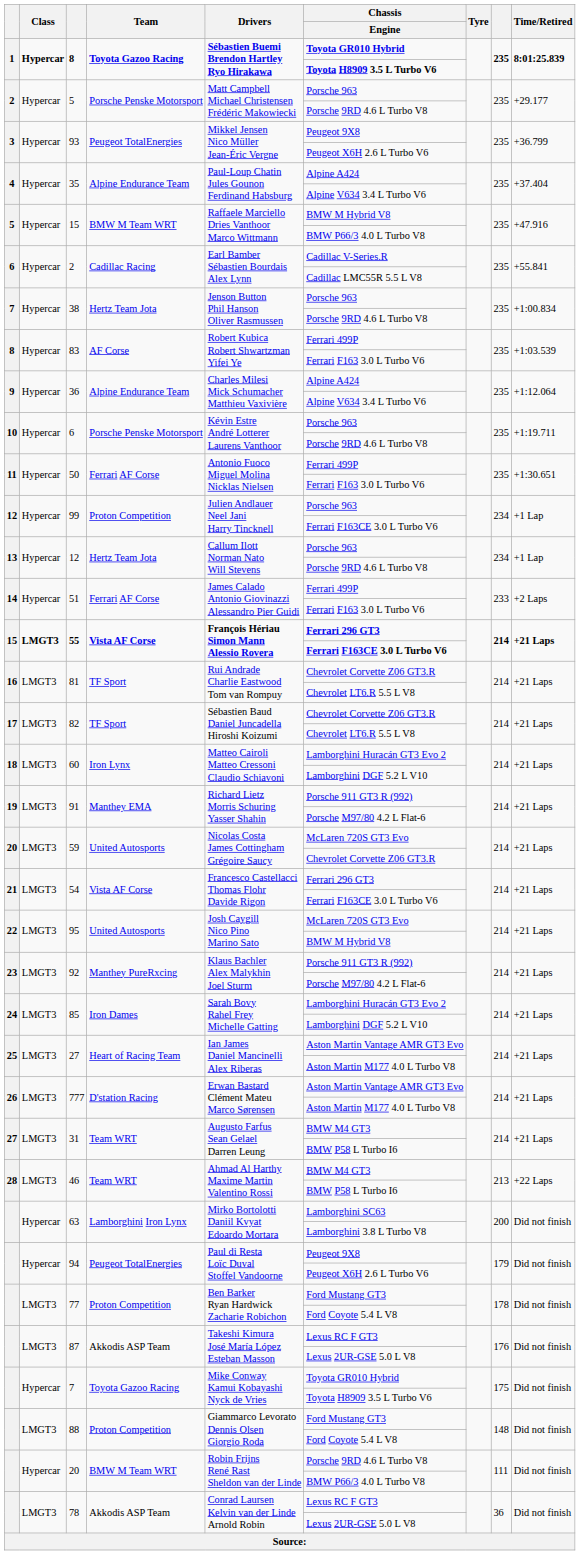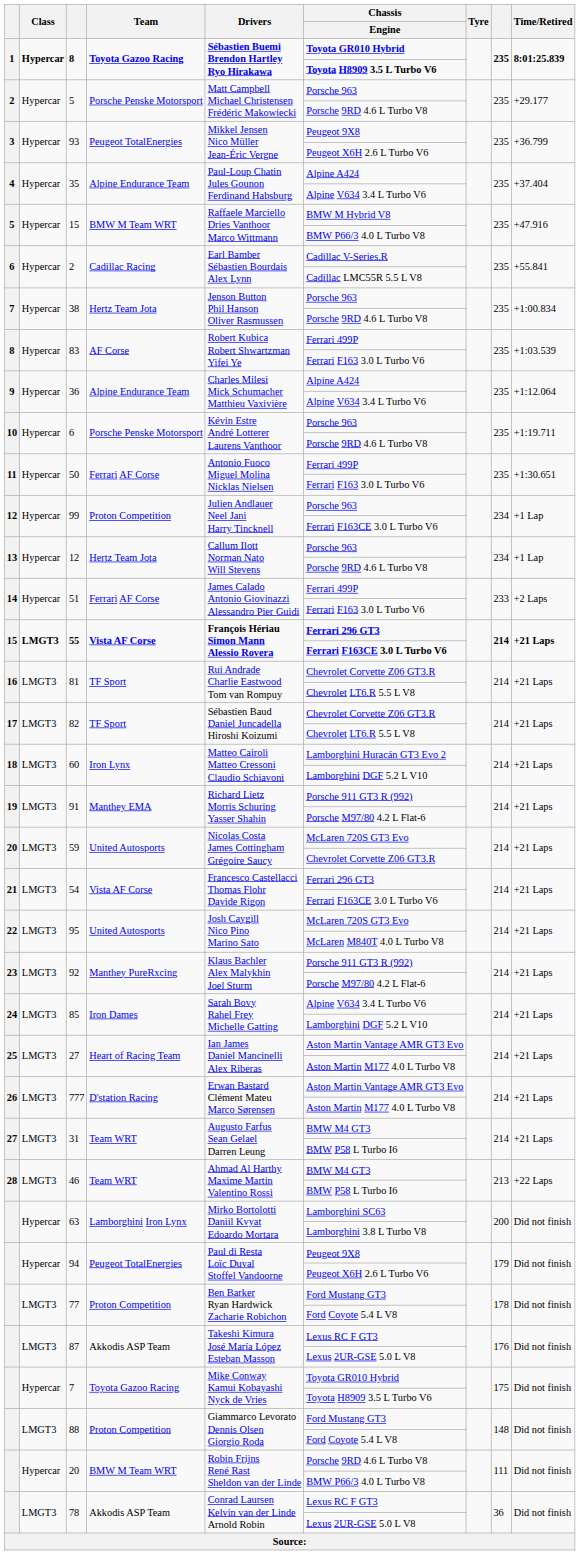(348, 941) BMW M Hybrid V8 -> (375, 941) McLaren M840T 4.0 L Turbo V8
(376, 1004) Lamborghini Huracán GT3 Evo 2 -> (366, 1004) Alpine V634 3.4 L Turbo V6
